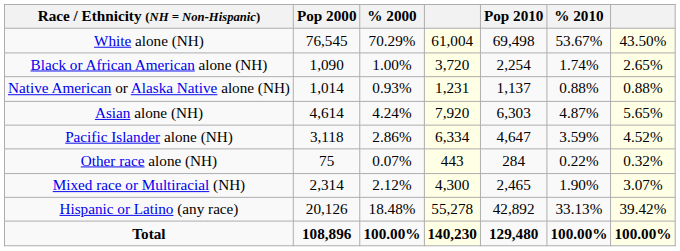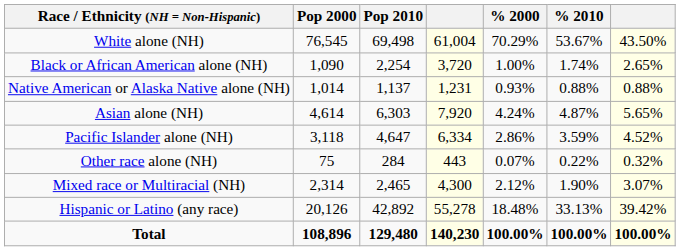columns swapped: (514, 16) <-> (392, 16)
